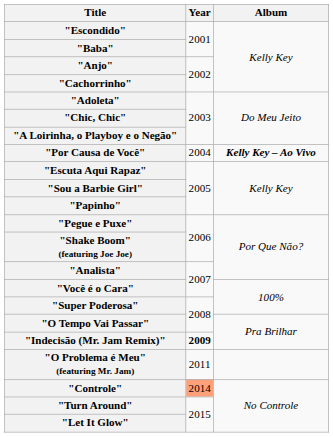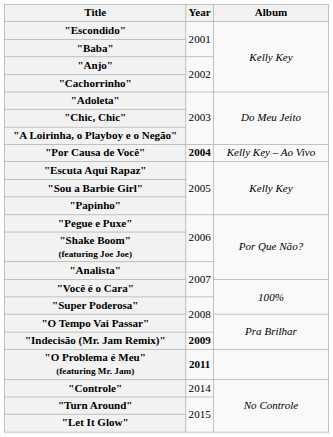(200, 153) normal -> (200, 153) bold
(271, 153) bold -> (271, 153) normal
(200, 364) normal -> (200, 364) bold
(200, 388) lightsalmon background -> (200, 388) no background
